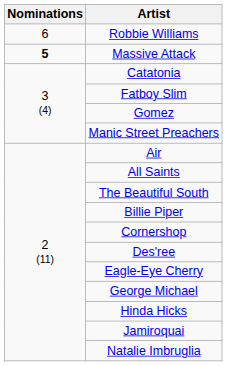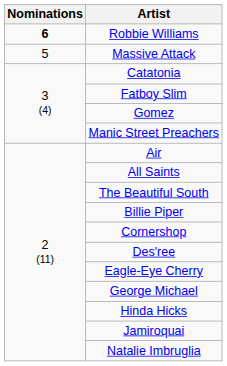(45, 34) normal -> (45, 34) bold
(45, 53) bold -> (45, 53) normal
